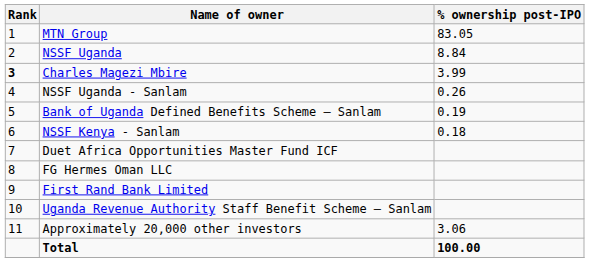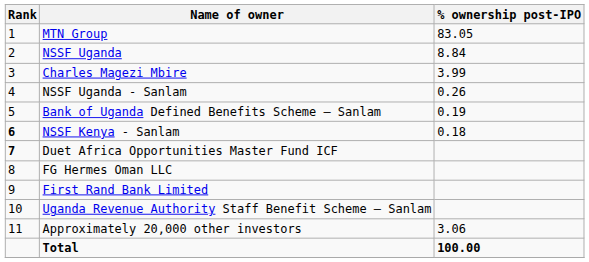(12, 73) bold -> (12, 73) normal
(12, 131) normal -> (12, 131) bold
(12, 151) normal -> (12, 151) bold
